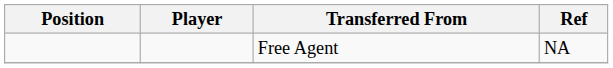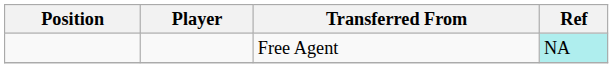(557, 47) no background -> (557, 47) paleturquoise background
